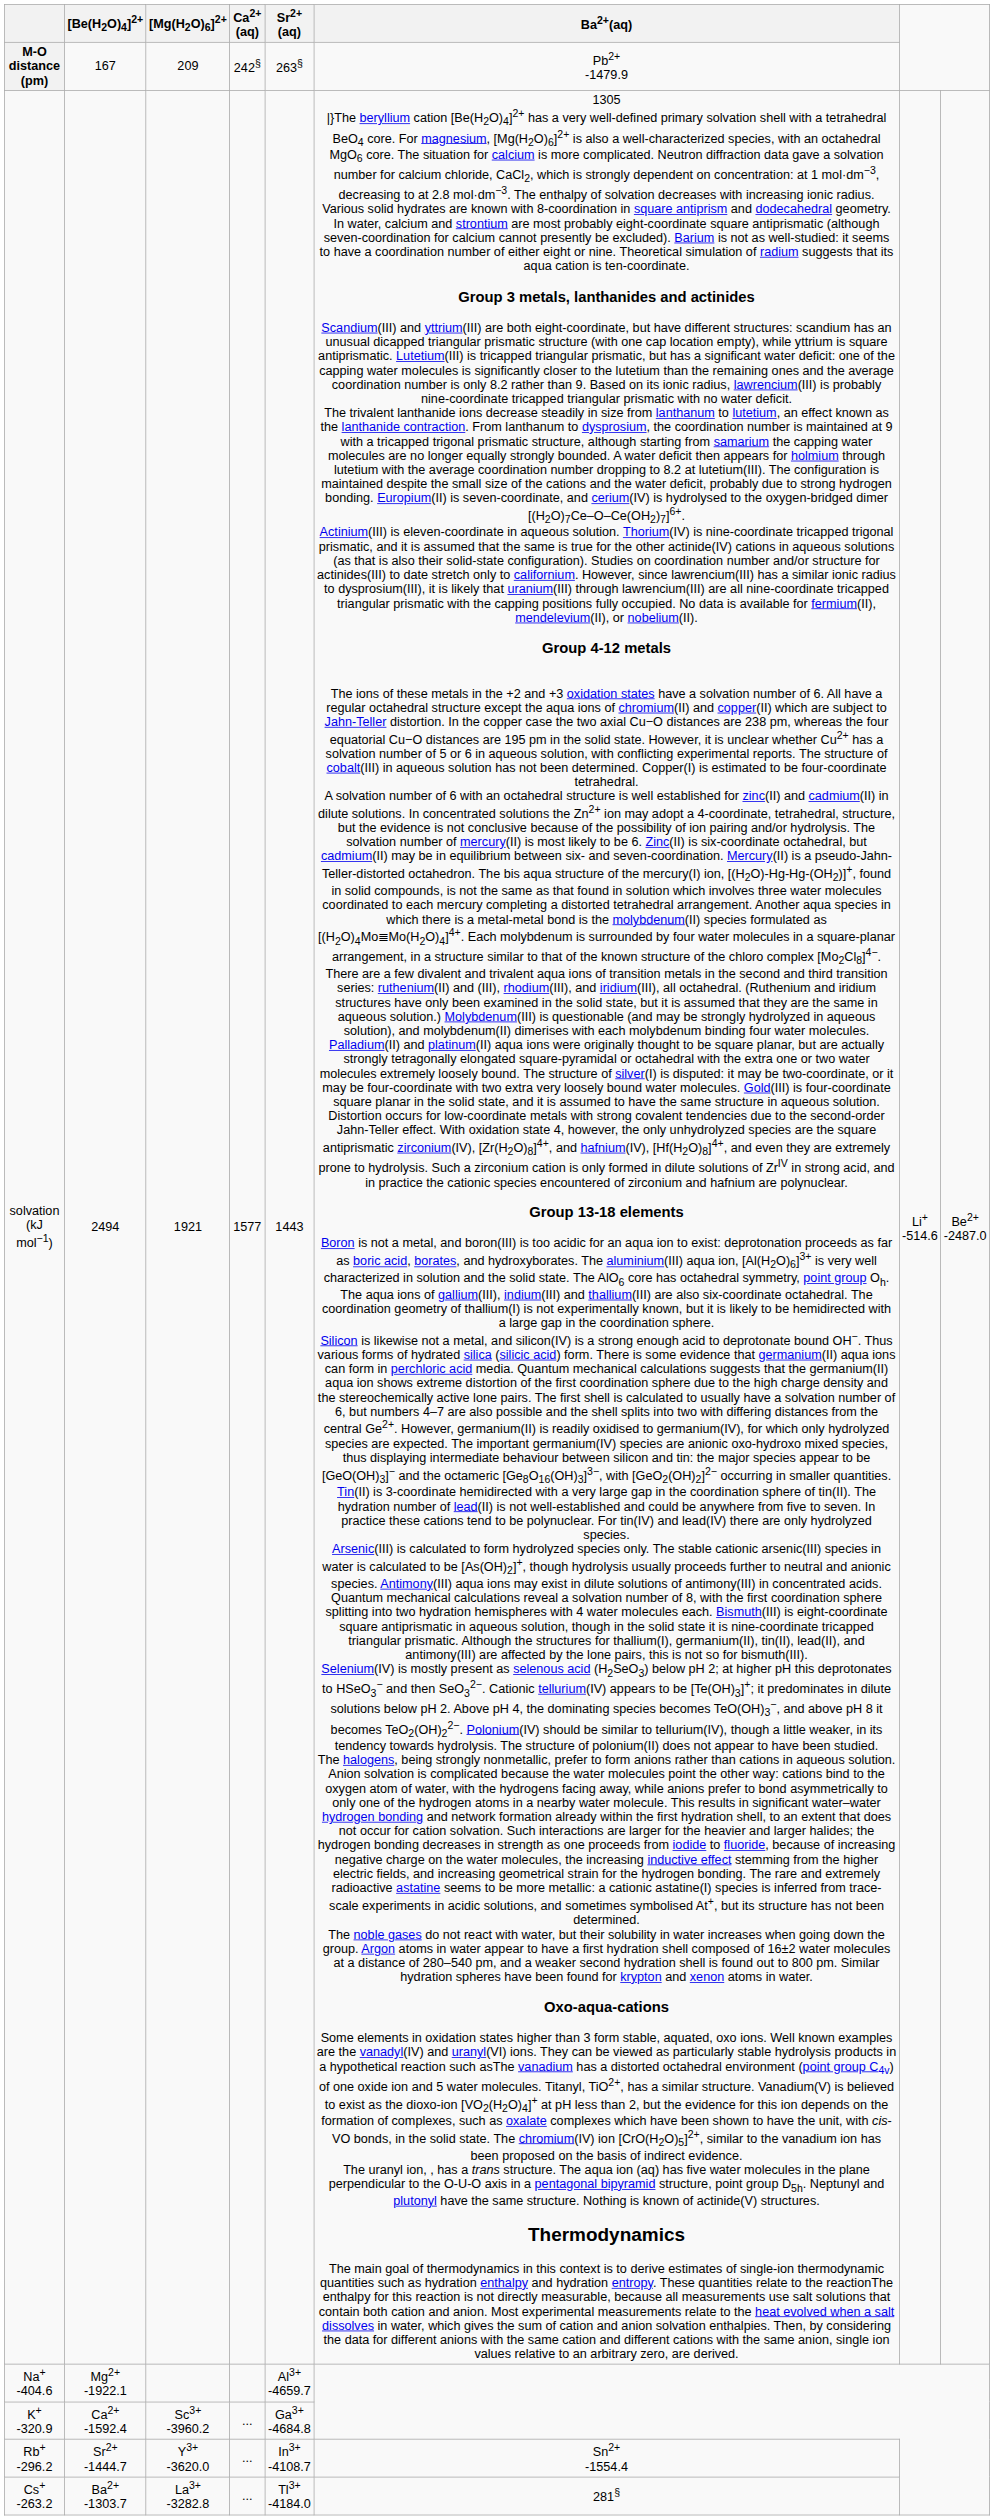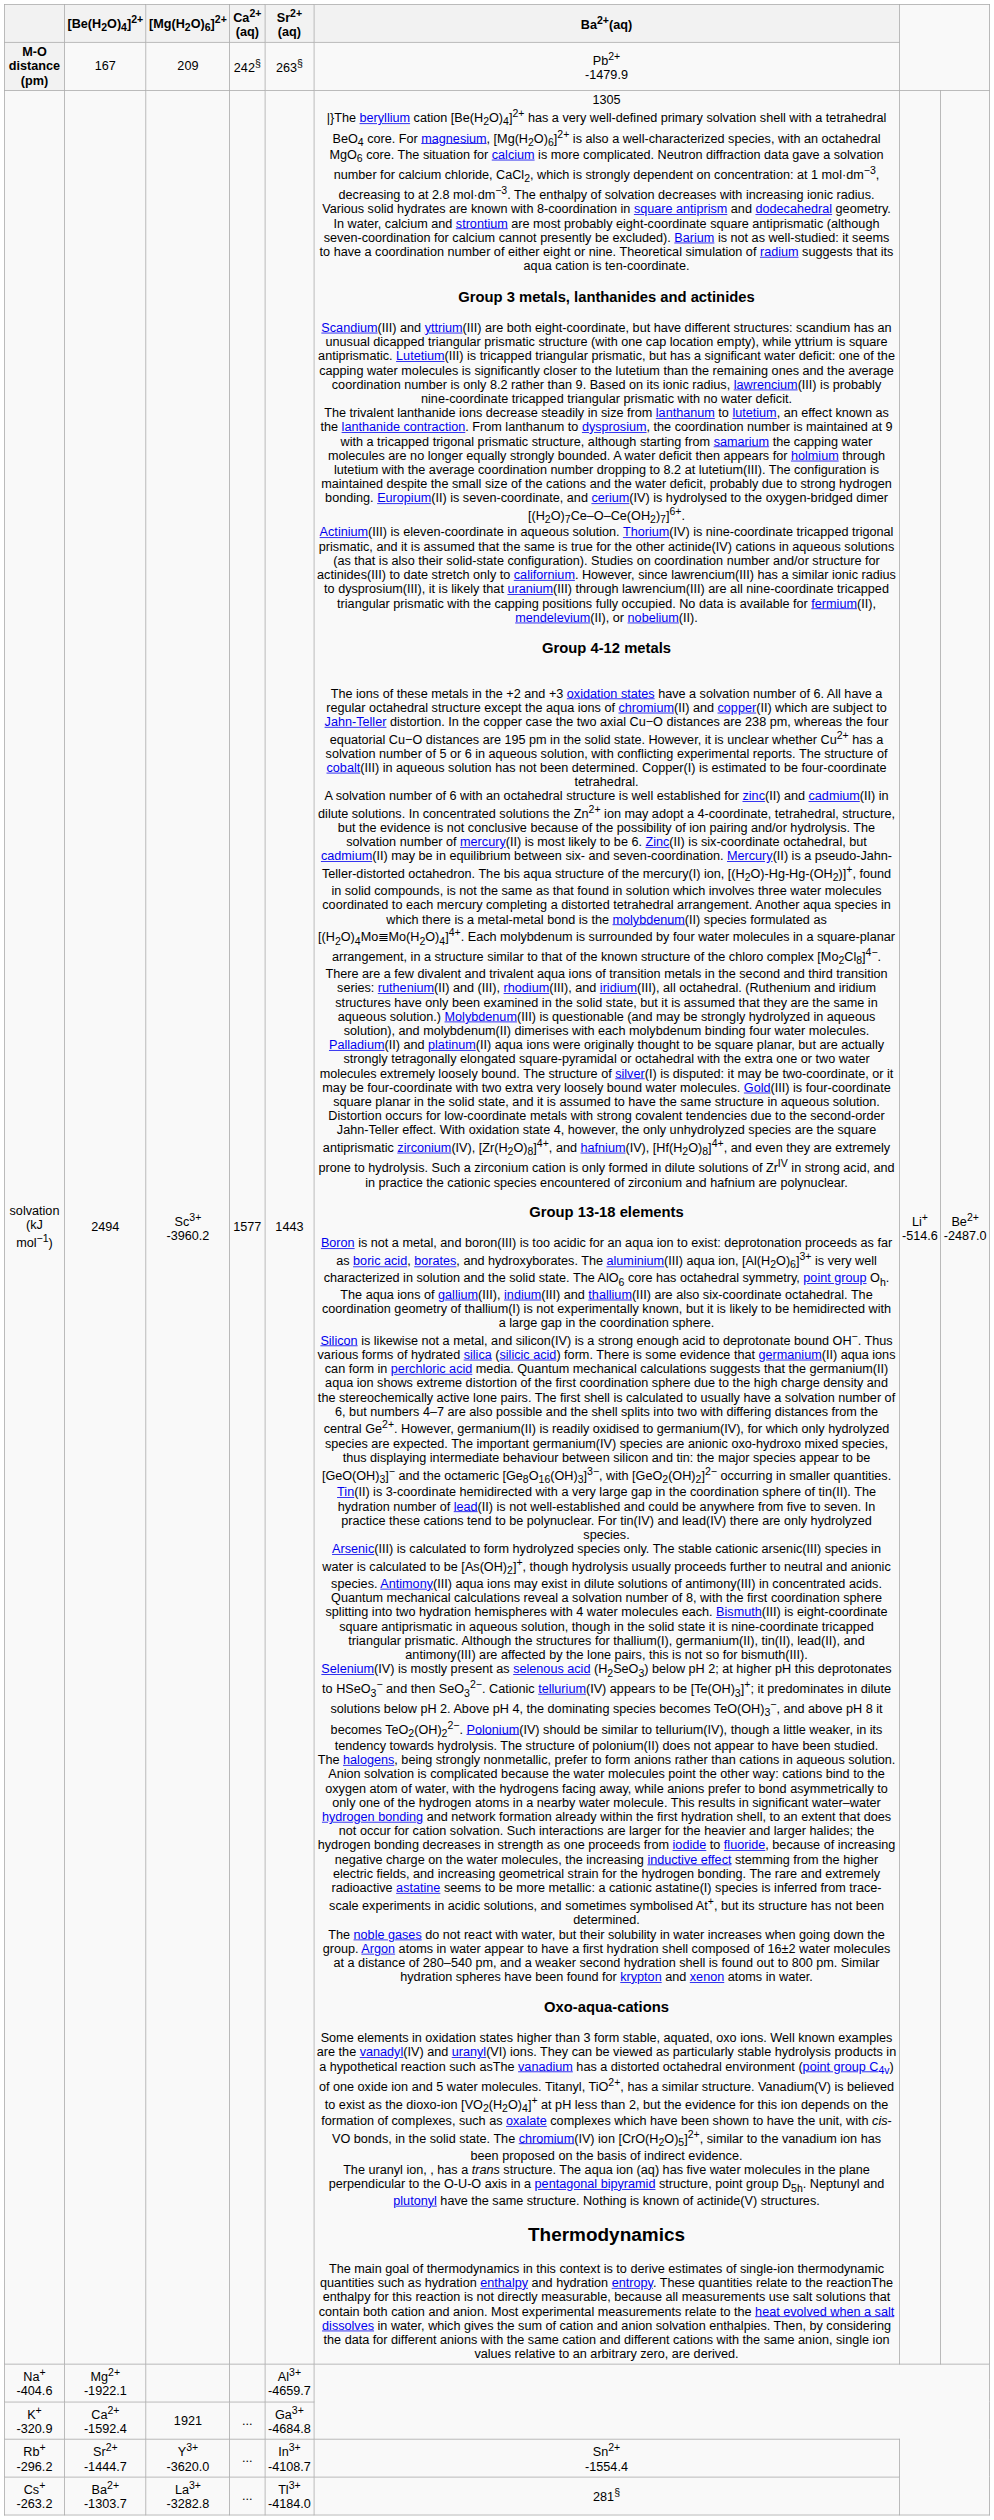(188, 1227) 1921 -> (188, 1227) Sc3+ -3960.2
(188, 2420) Sc3+ -3960.2 -> (188, 2420) 1921
